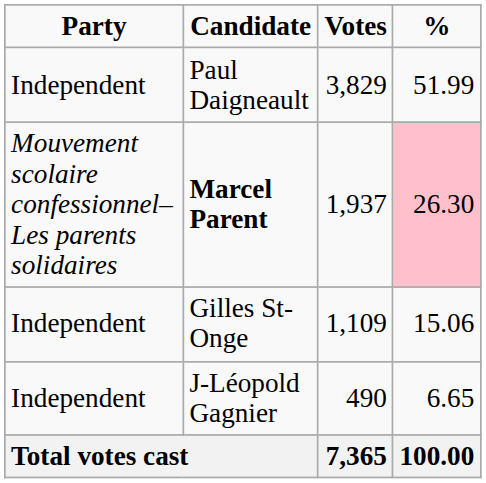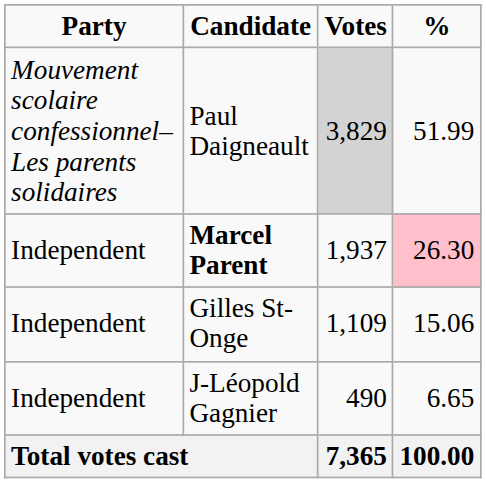(78, 84) Independent -> (92, 130) Mouvement scolaire confessionnel– Les parents solidaires
(356, 84) no background -> (356, 130) lightgrey background
(92, 204) Mouvement scolaire confessionnel– Les parents solidaires -> (78, 250) Independent
